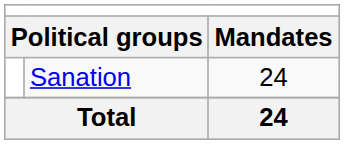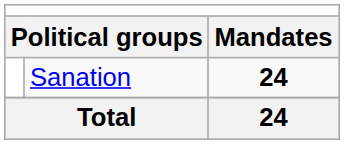(274, 77) normal -> (274, 77) bold
